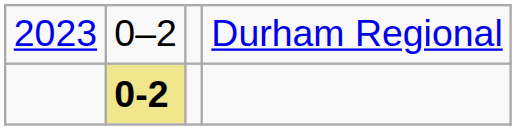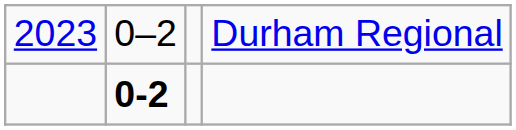(141, 93) khaki background -> (141, 93) no background
